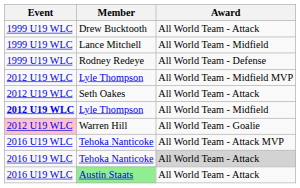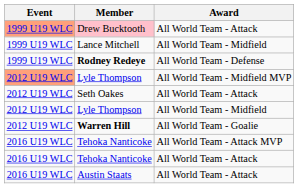(40, 28) no background -> (40, 28) lightsalmon background
(113, 28) no background -> (111, 28) pink background
(111, 61) normal -> (111, 61) bold
(40, 77) no background -> (40, 77) lightsalmon background
(40, 110) bold -> (40, 110) normal
(40, 126) pink background -> (40, 126) no background
(103, 126) normal -> (104, 126) bold
(209, 158) lightgrey background -> (207, 158) no background
(106, 175) lightgreen background -> (104, 175) no background
